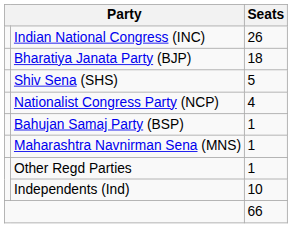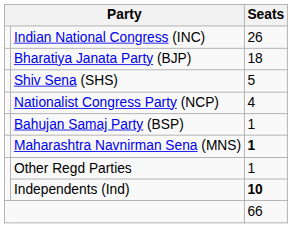(251, 146) normal -> (251, 146) bold
(255, 189) normal -> (255, 189) bold
